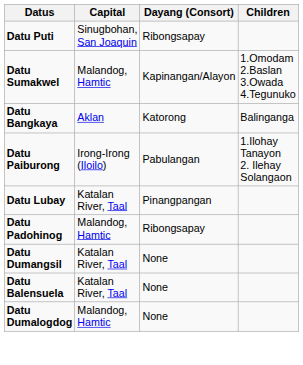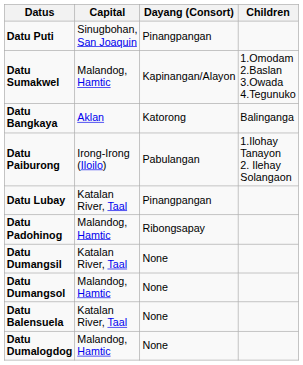(174, 36) Ribongsapay -> (177, 36) Pinangpangan
+ row: (36, 287)
